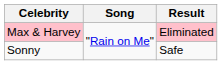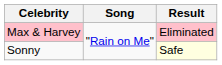(171, 50) no background -> (171, 50) lightyellow background
